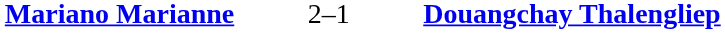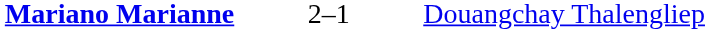(572, 13) bold -> (564, 13) normal
